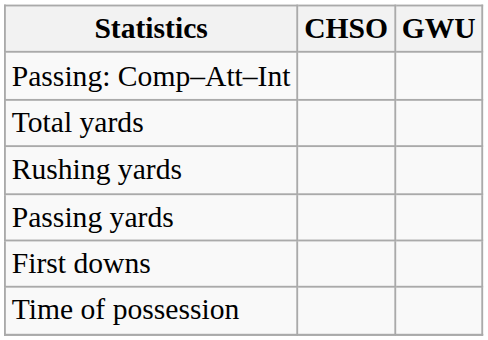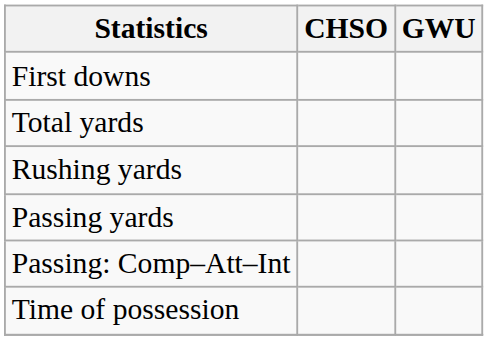rows swapped: (81, 263) <-> (151, 75)
